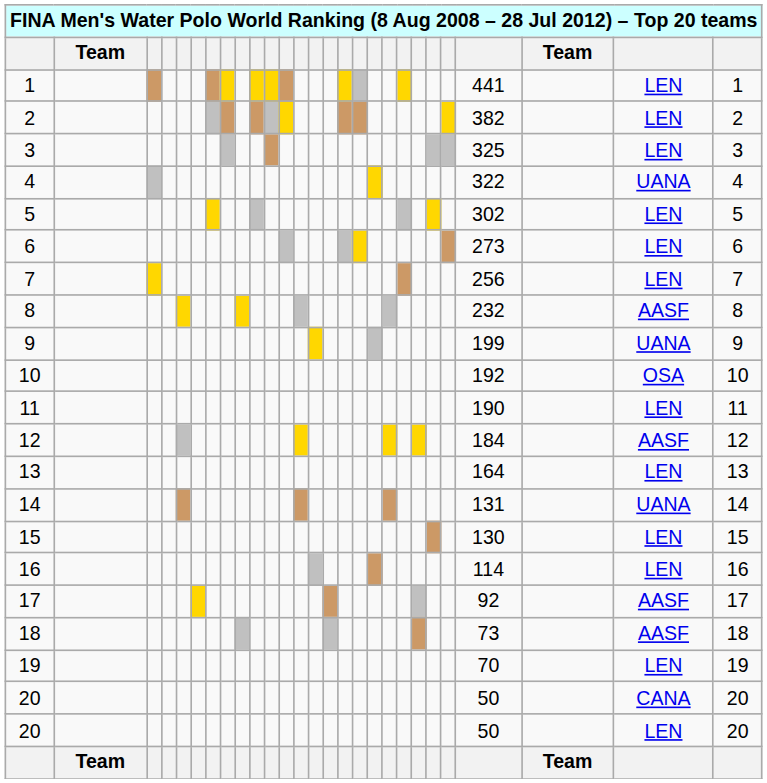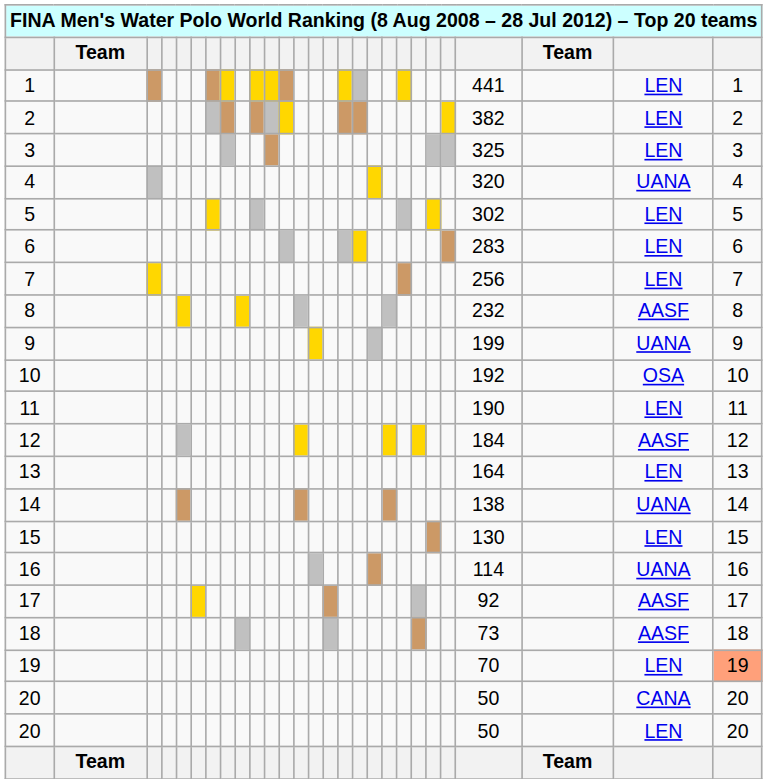(488, 182) 322 -> (488, 182) 320
(488, 247) 273 -> (488, 247) 283
(488, 505) 131 -> (488, 505) 138
(663, 569) LEN -> (663, 569) UANA
(738, 666) no background -> (738, 666) lightsalmon background
